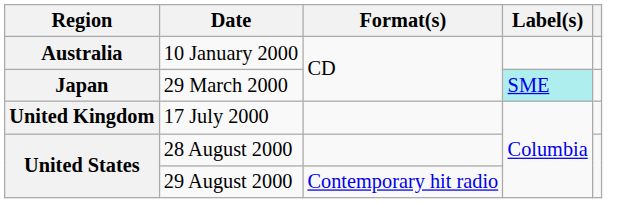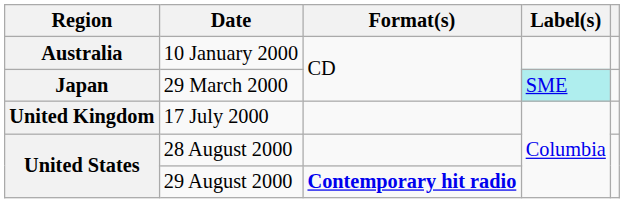(403, 181) normal -> (412, 181) bold
